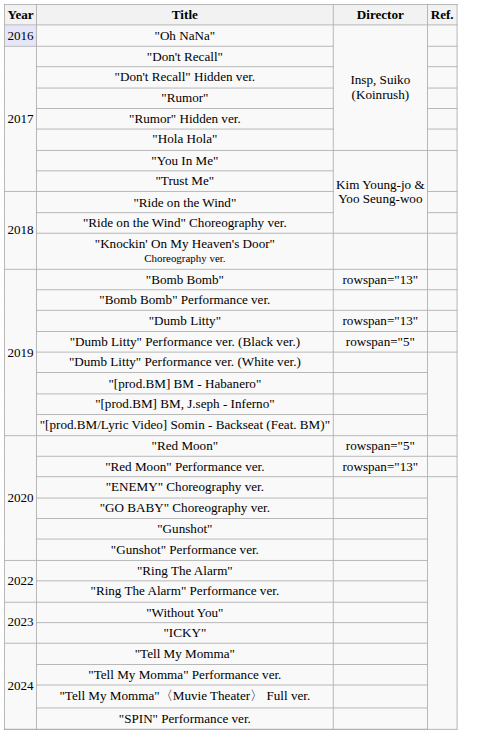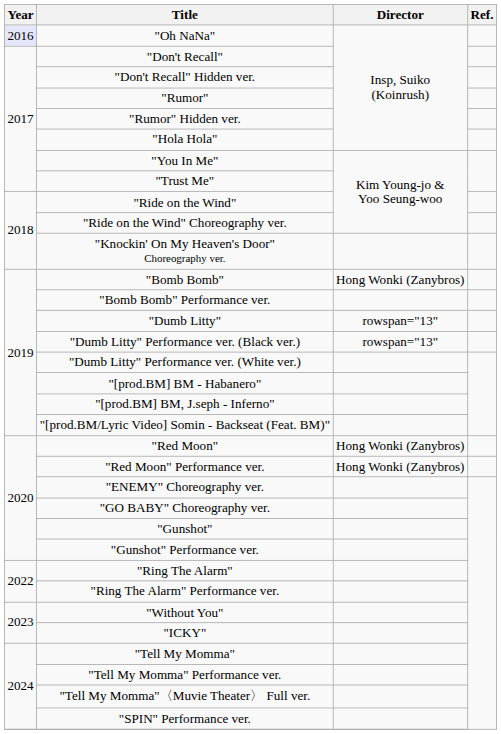(380, 279) rowspan="13" -> (400, 279) Hong Wonki (Zanybros)
(380, 341) rowspan="5" -> (400, 341) rowspan="13"
(380, 445) rowspan="5" -> (400, 445) Hong Wonki (Zanybros)
(380, 466) rowspan="13" -> (400, 466) Hong Wonki (Zanybros)
